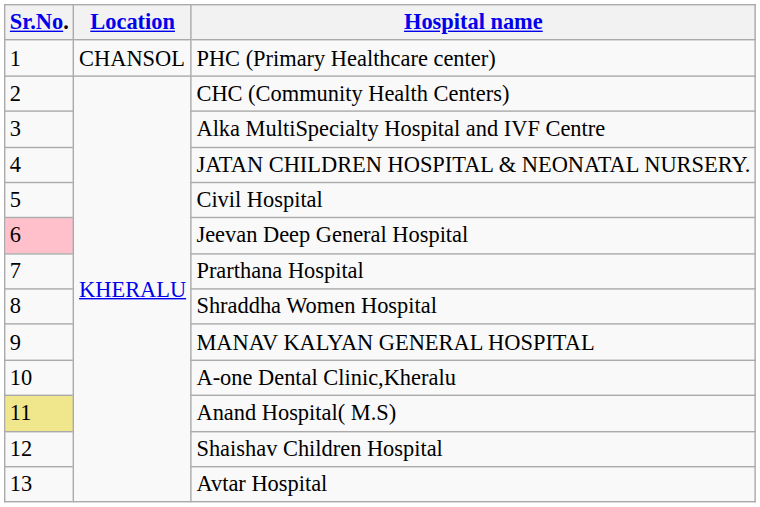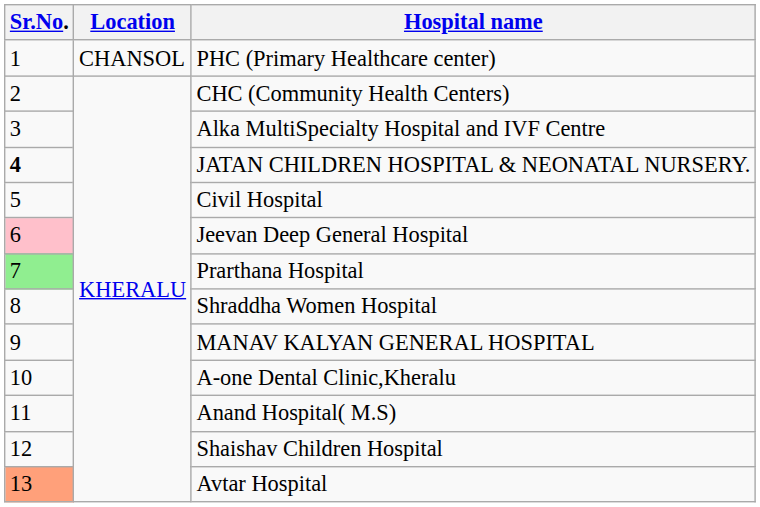(15, 164) normal -> (15, 164) bold
(15, 270) no background -> (15, 270) lightgreen background
(21, 413) khaki background -> (21, 413) no background
(21, 484) no background -> (21, 484) lightsalmon background
